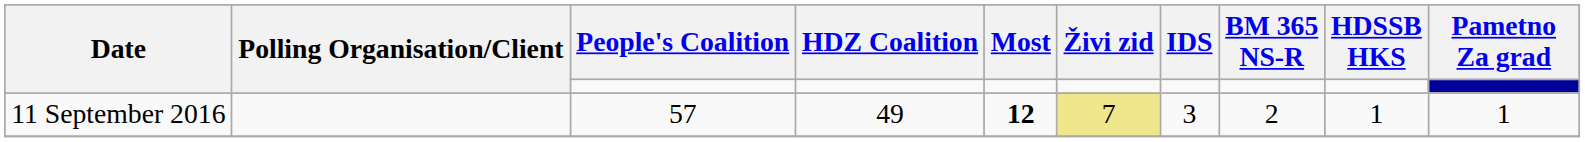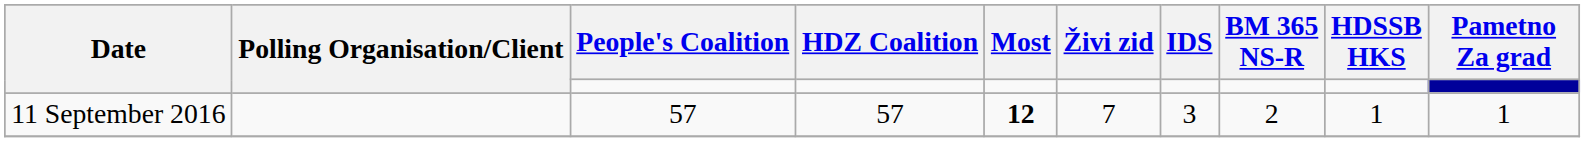(890, 114) 49 -> (890, 114) 57
(1109, 114) khaki background -> (1109, 114) no background
